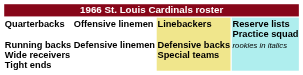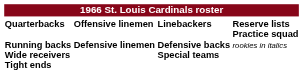(194, 39) khaki background -> (194, 39) no background
(265, 34) paleturquoise background -> (265, 34) no background
